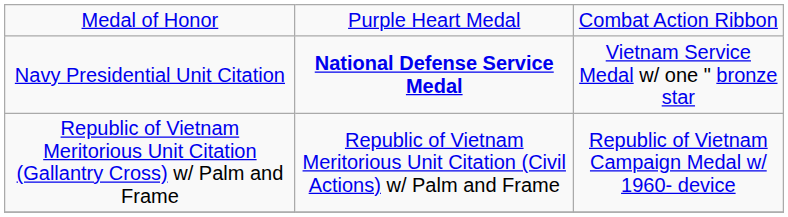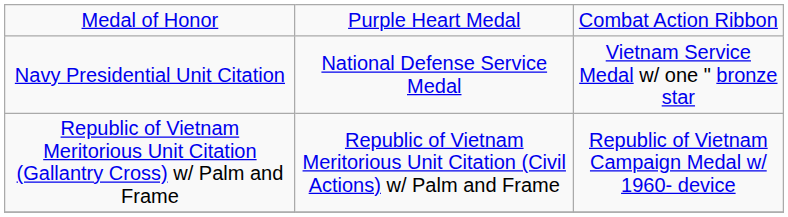(434, 74) bold -> (434, 74) normal
